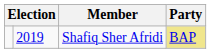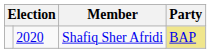(30, 37) 2019 -> (30, 37) 2020
